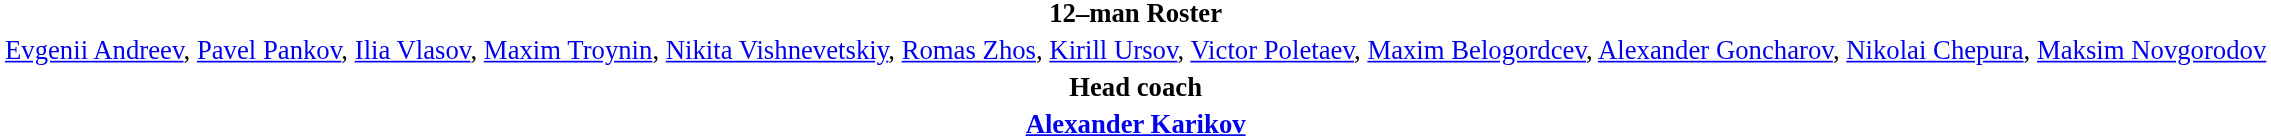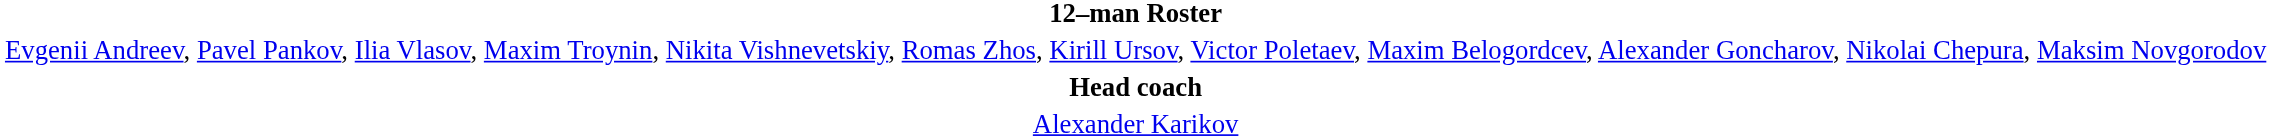(1136, 123) bold -> (1136, 123) normal
